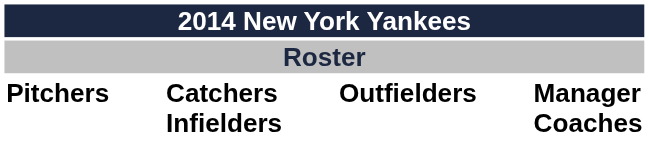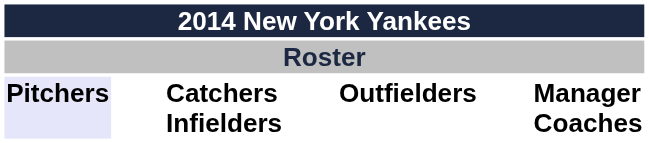(58, 93) no background -> (58, 93) lavender background
